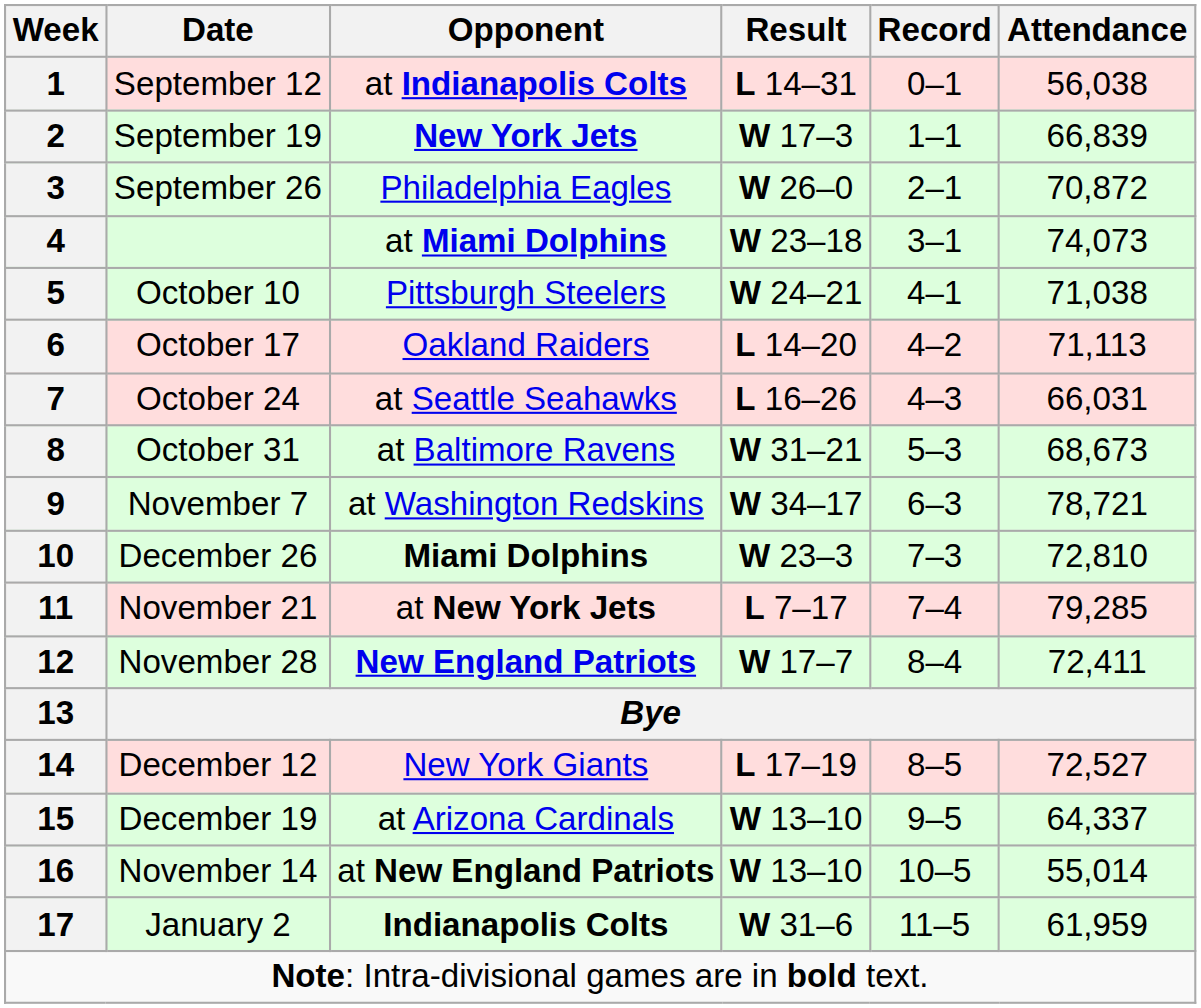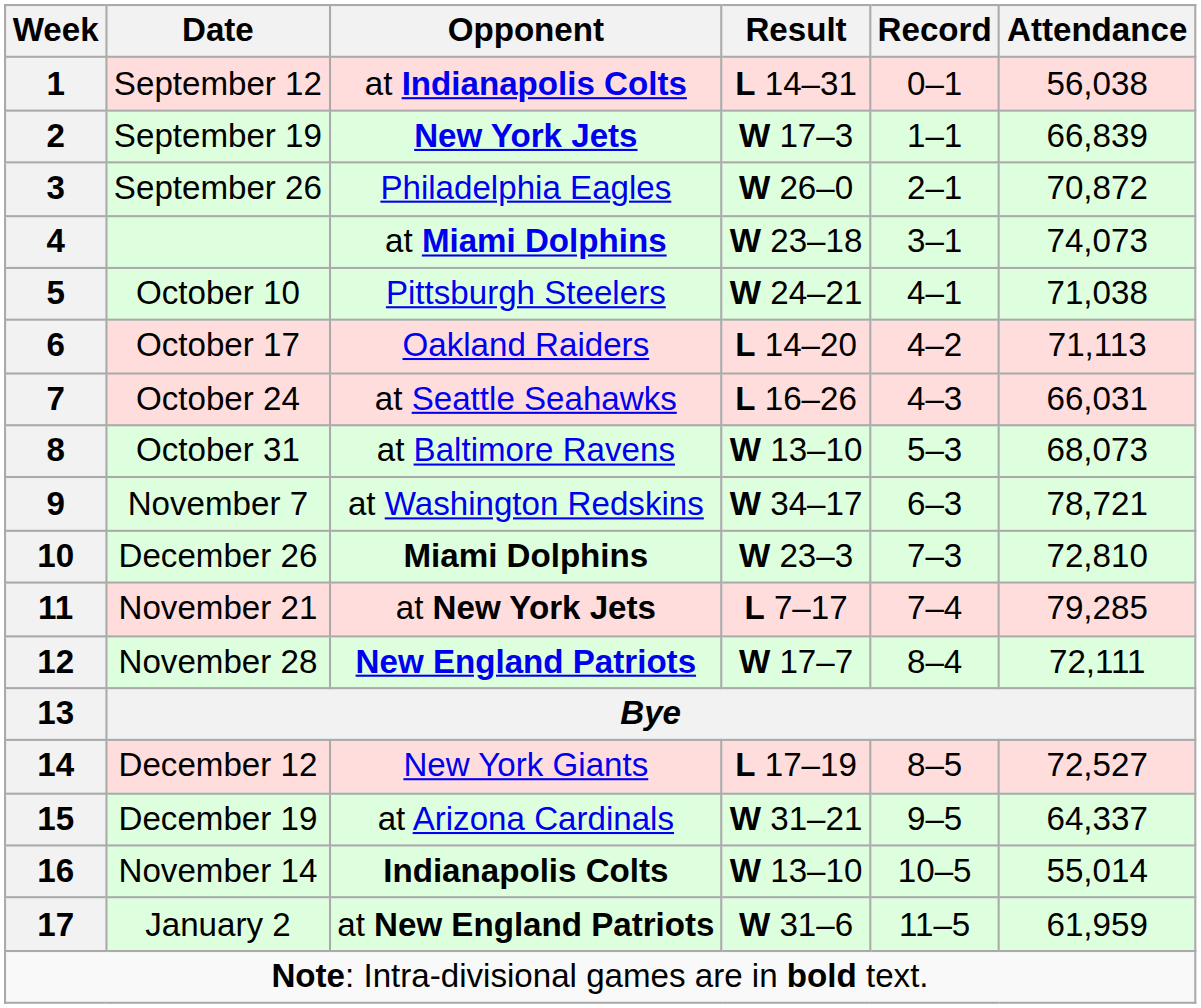(796, 450) W 31–21 -> (796, 450) W 13–10
(1097, 450) 68,673 -> (1097, 450) 68,073
(1097, 661) 72,411 -> (1097, 661) 72,111
(796, 818) W 13–10 -> (796, 818) W 31–21
(526, 871) at New England Patriots -> (526, 871) Indianapolis Colts
(526, 923) Indianapolis Colts -> (526, 923) at New England Patriots
